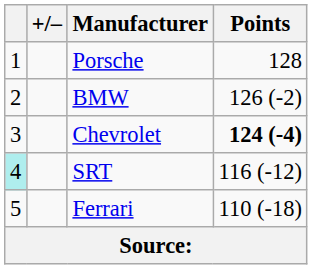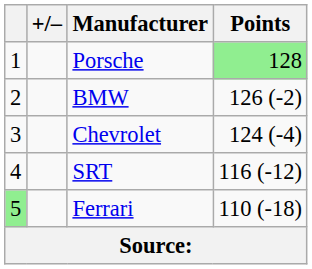(285, 60) no background -> (285, 60) lightgreen background
(265, 134) bold -> (265, 134) normal
(16, 171) paleturquoise background -> (16, 171) no background
(16, 208) no background -> (16, 208) lightgreen background
